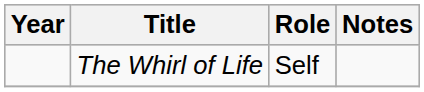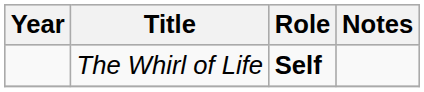(297, 65) normal -> (298, 65) bold
